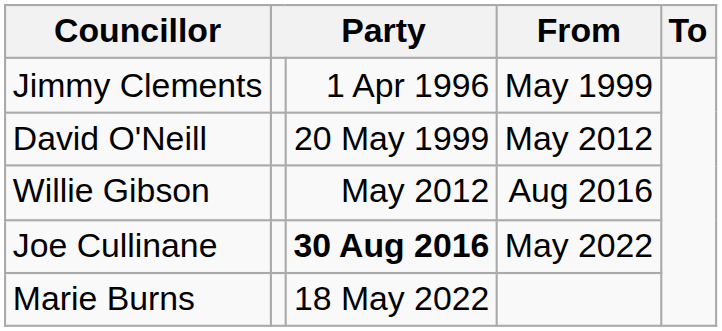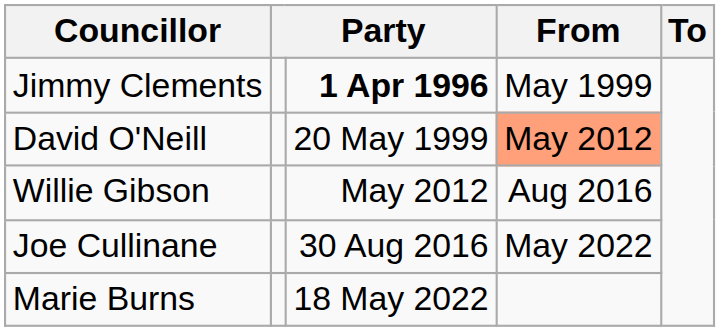(408, 84) normal -> (404, 84) bold
(579, 138) no background -> (578, 138) lightsalmon background
(391, 245) bold -> (394, 245) normal
